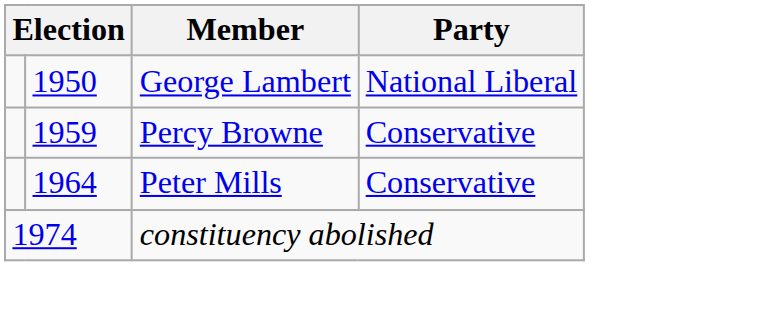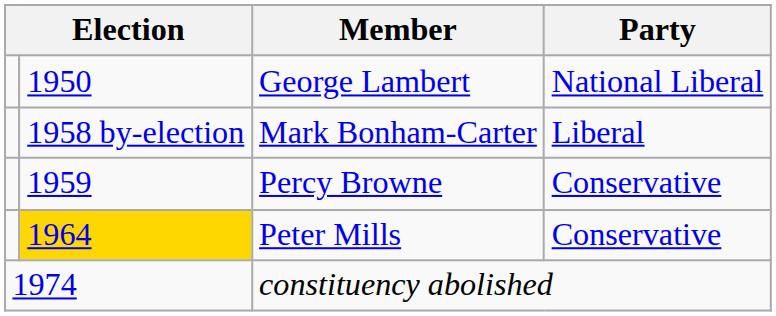+ row: (398, 132)
(65, 183) no background -> (59, 234) gold background
